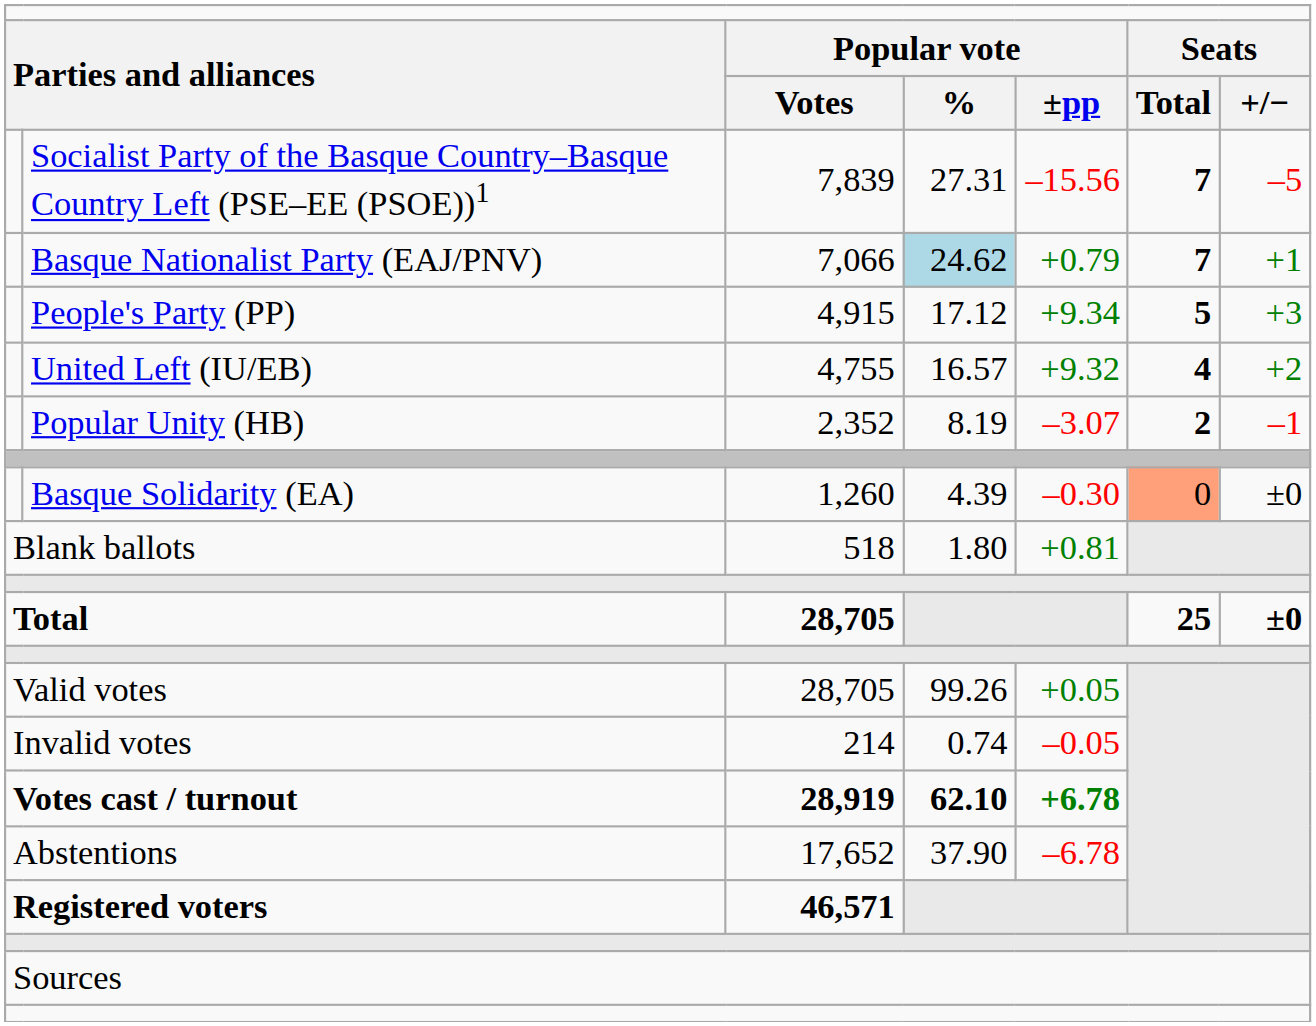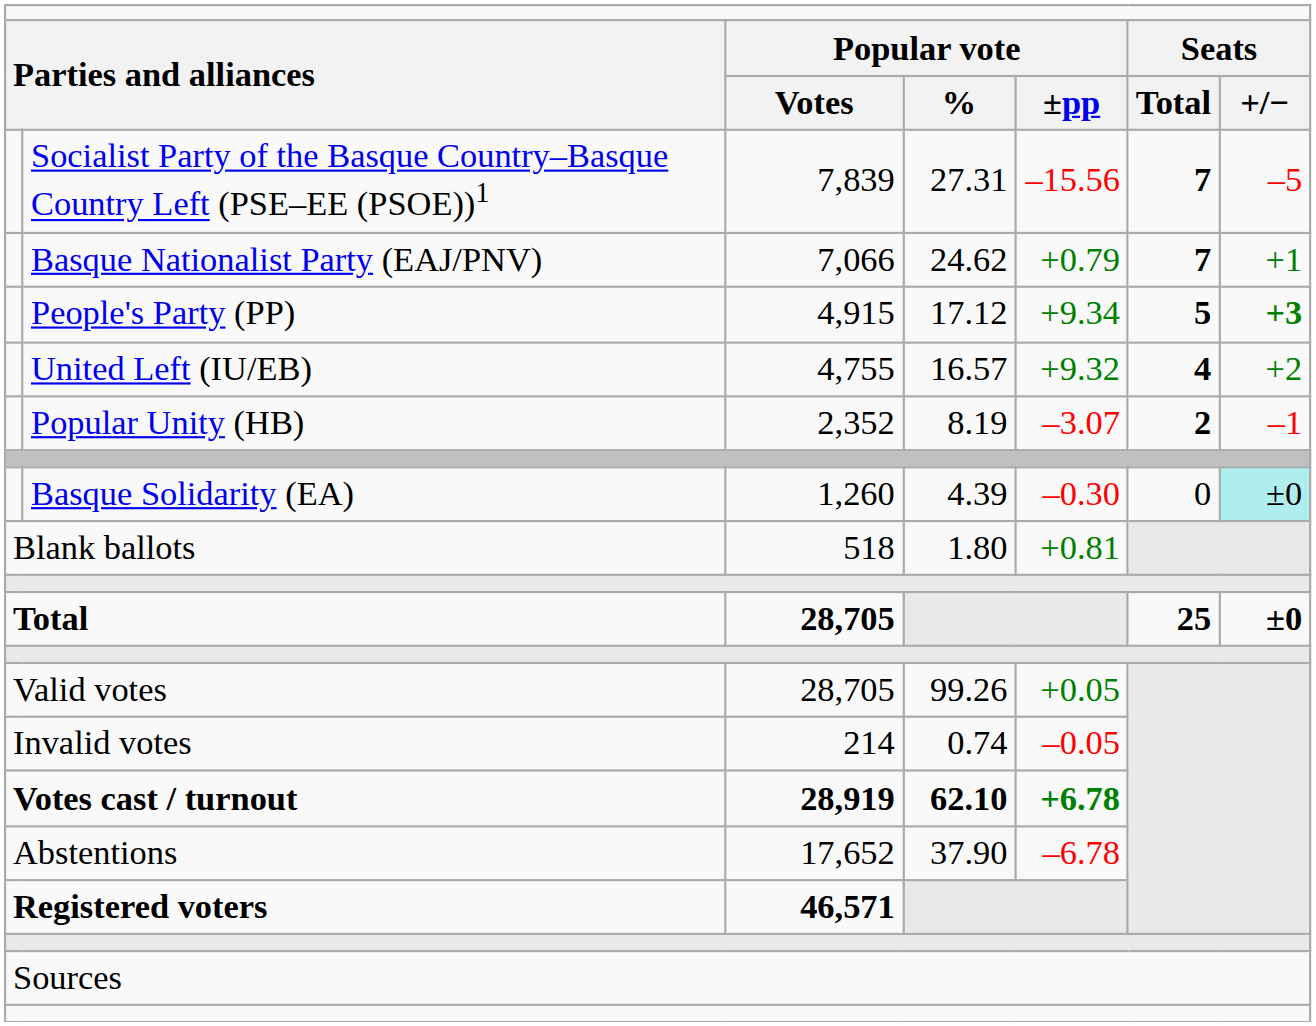(969, 259) lightblue background -> (969, 259) no background
(1284, 313) normal -> (1284, 313) bold
(1202, 493) lightsalmon background -> (1202, 493) no background
(1284, 493) no background -> (1284, 493) paleturquoise background
